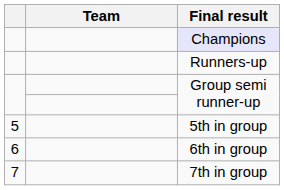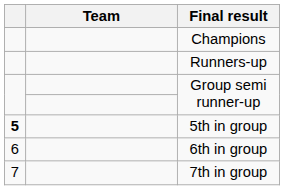(228, 39) lavender background -> (228, 39) no background
(15, 126) normal -> (15, 126) bold
